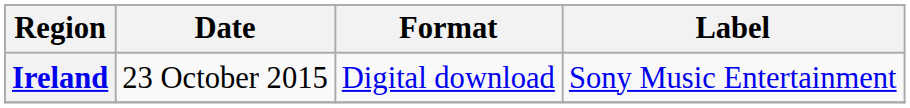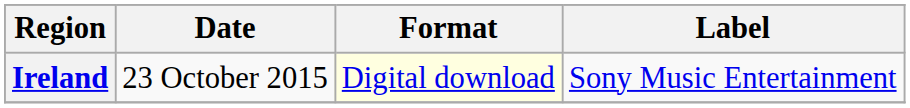(448, 77) no background -> (448, 77) lightyellow background
